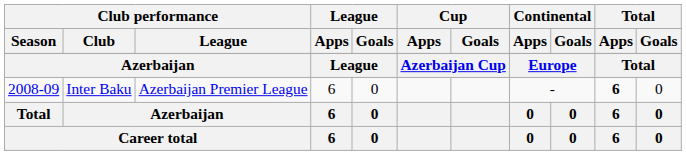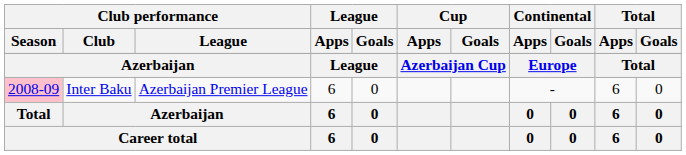(34, 89) no background -> (34, 89) pink background
(616, 89) bold -> (616, 89) normal
